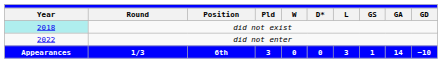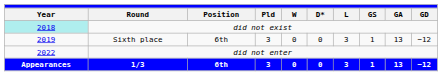+ row: (138, 39)
(398, 52) 14 -> (398, 64) 13
(424, 52) −10 -> (424, 64) −12
